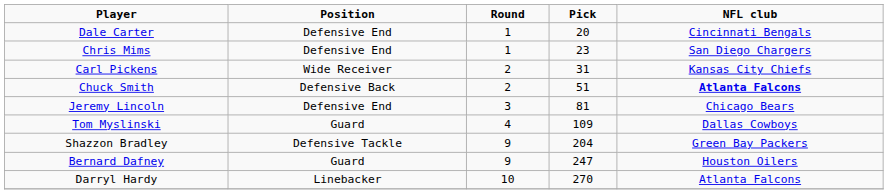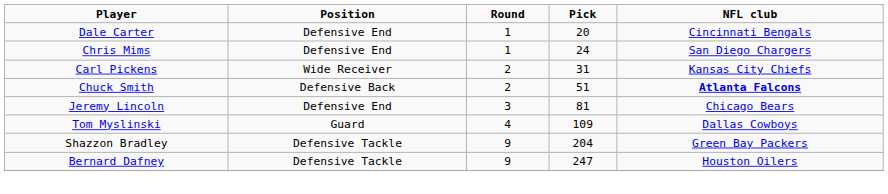(583, 51) 23 -> (583, 51) 24
(348, 161) Guard -> (348, 161) Defensive Tackle
- row: (116, 180)
